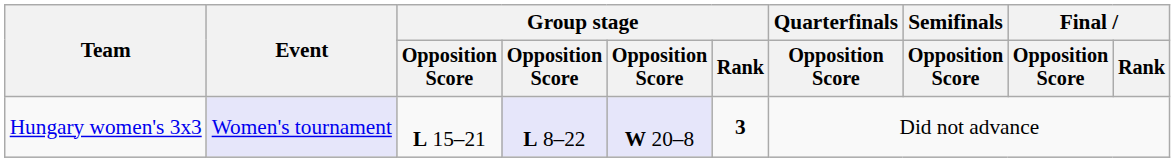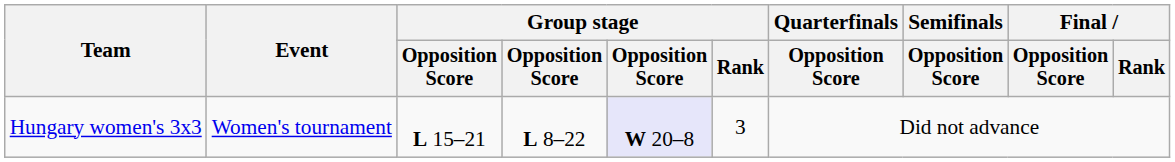(302, 127) lavender background -> (302, 127) no background
(554, 139) lavender background -> (554, 139) no background
(740, 127) bold -> (740, 127) normal
